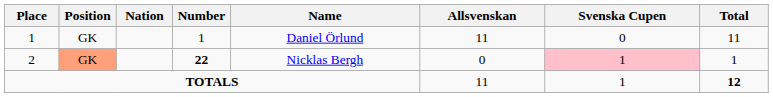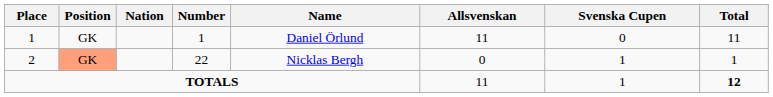(201, 59) bold -> (201, 59) normal
(622, 59) pink background -> (622, 59) no background
